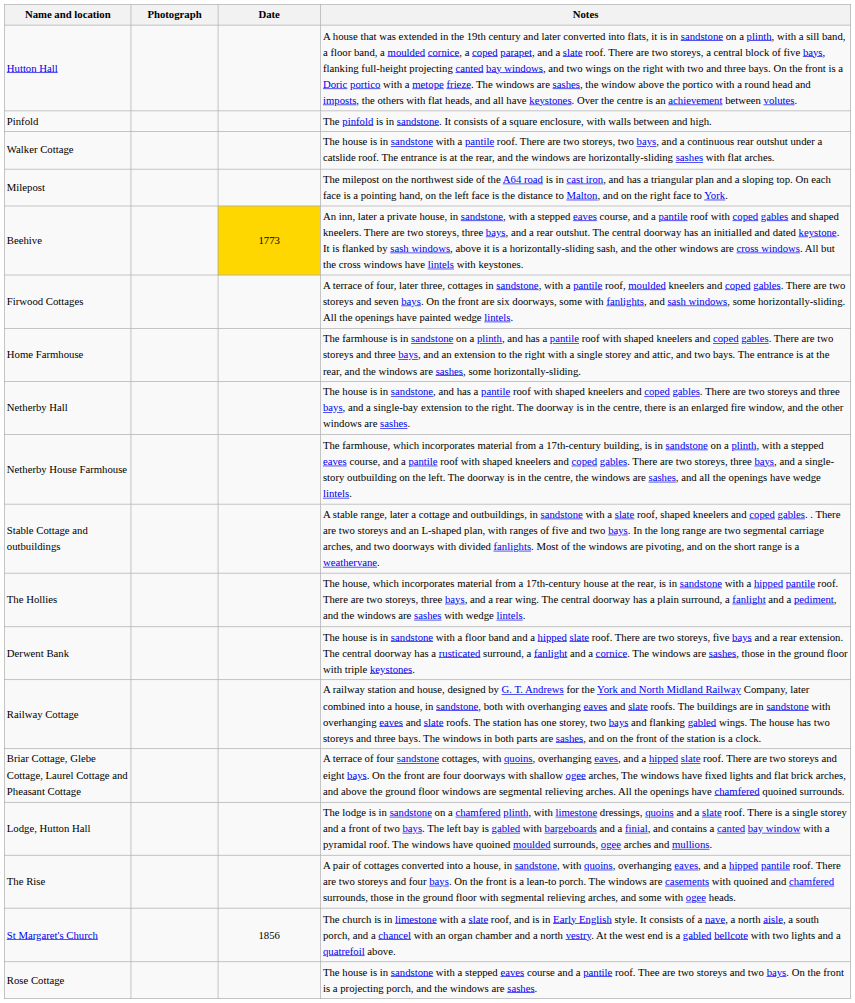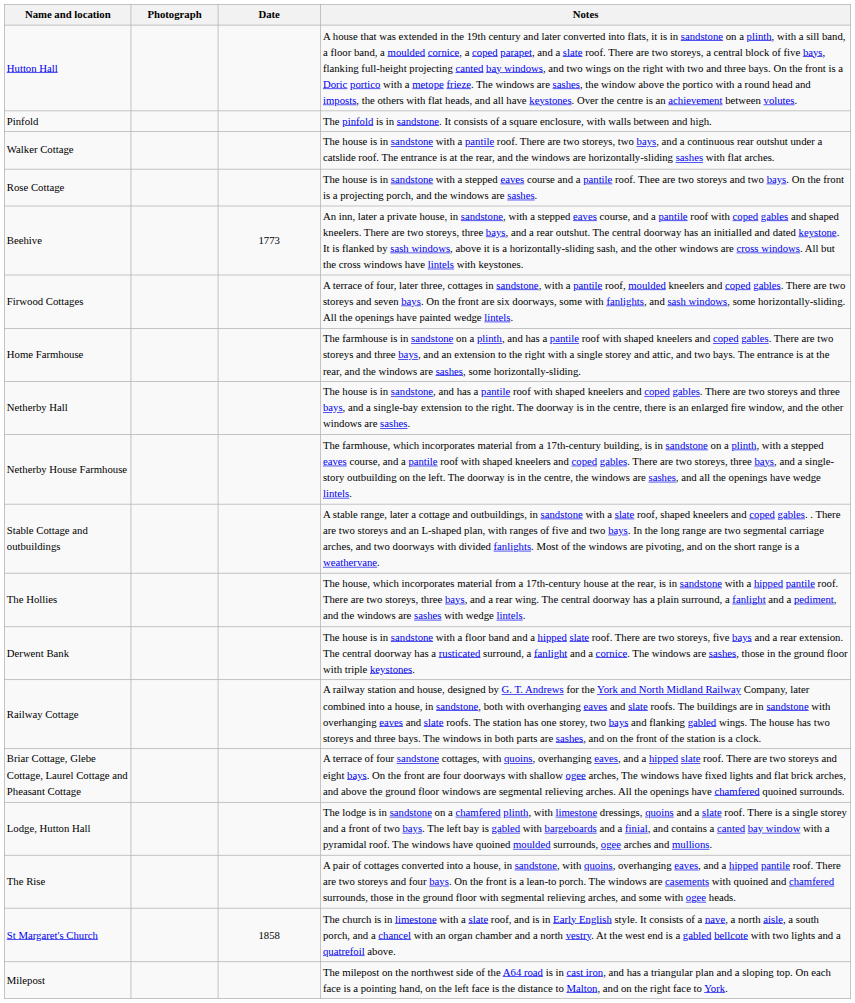rows swapped: (36, 980) <-> (26, 187)
(269, 240) gold background -> (269, 240) no background
(269, 935) 1856 -> (269, 935) 1858
